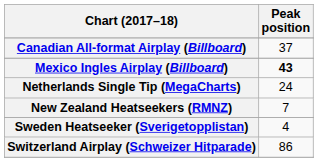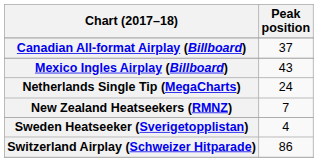(286, 68) bold -> (286, 68) normal
